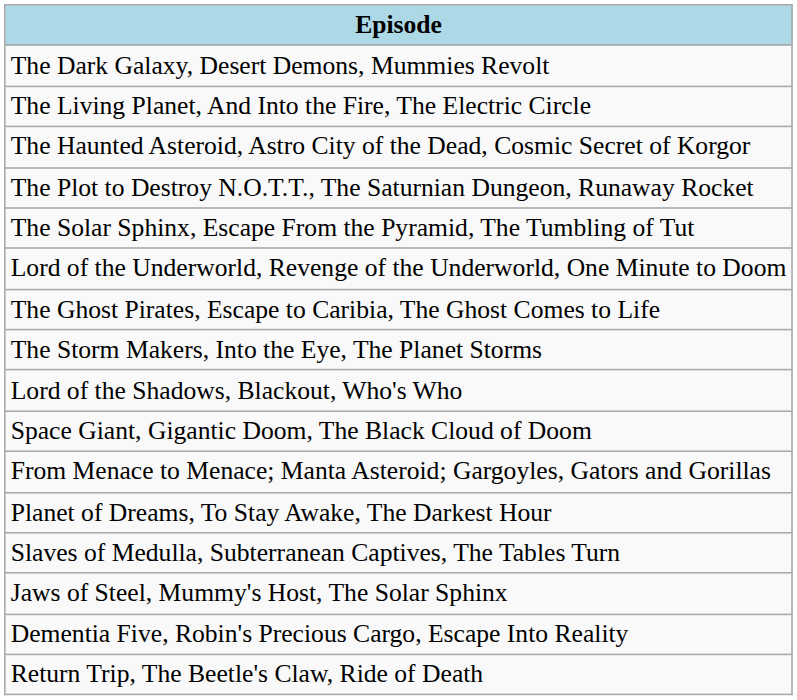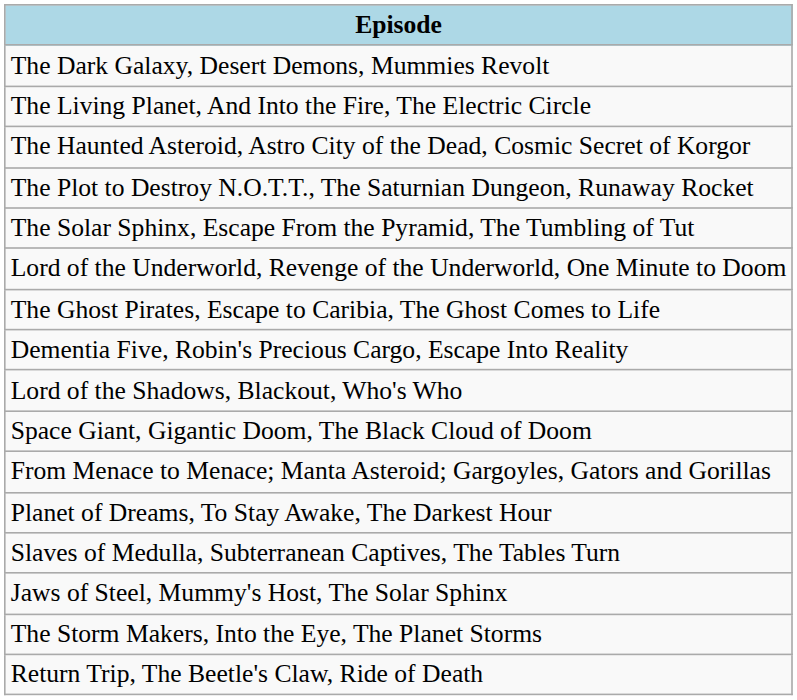(276, 349) The Storm Makers, Into the Eye, The Planet Storms -> (320, 349) Dementia Five, Robin's Precious Cargo, Escape Into Reality
(320, 633) Dementia Five, Robin's Precious Cargo, Escape Into Reality -> (276, 633) The Storm Makers, Into the Eye, The Planet Storms
